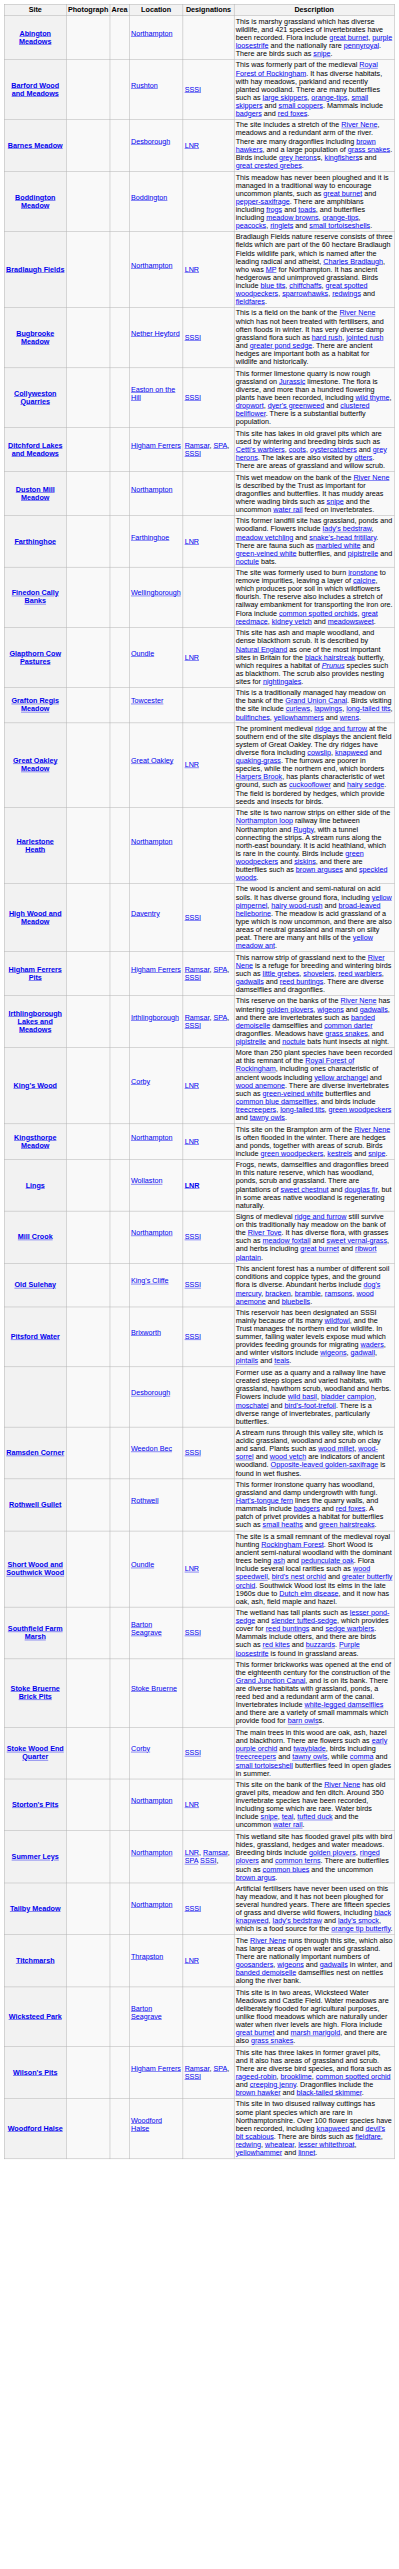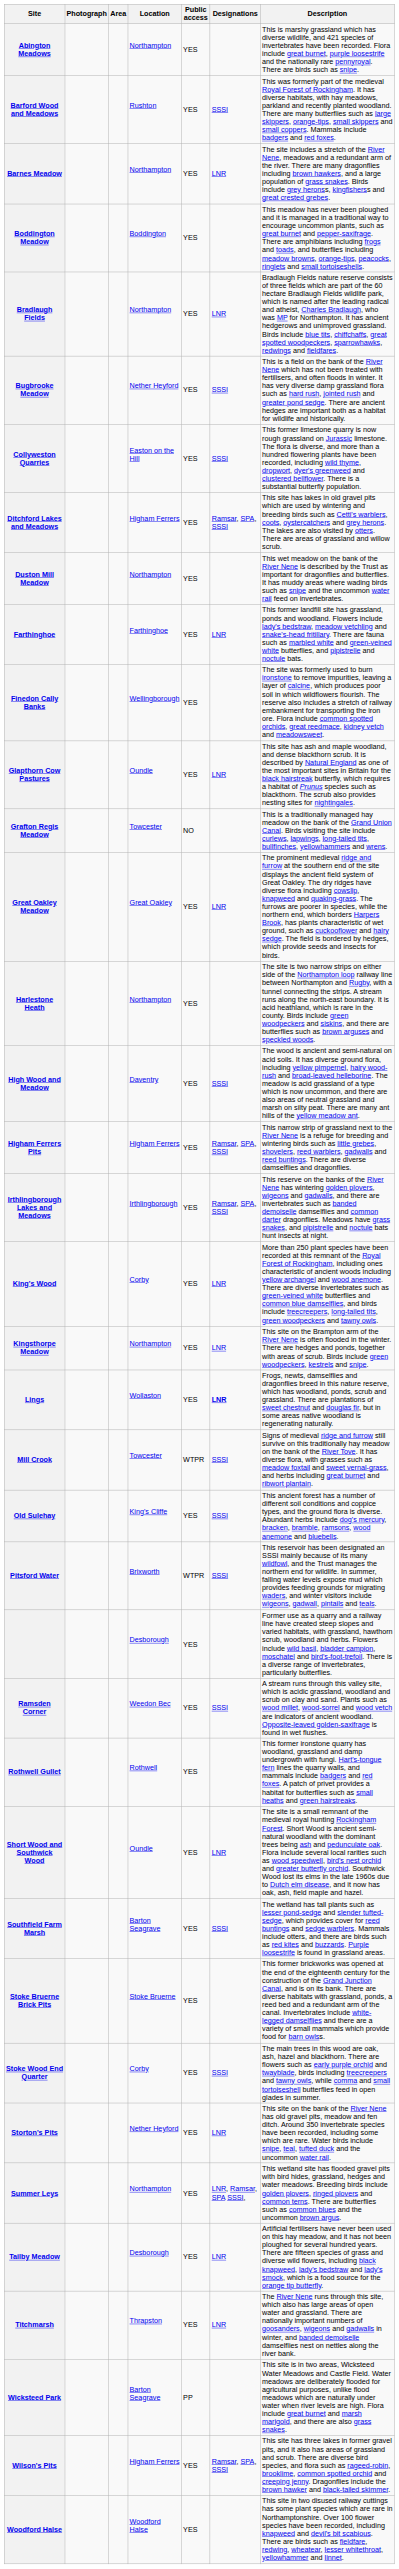+ column: (196, 14)
(151, 141) Desborough -> (150, 170) Northampton
(152, 1233) Northampton -> (146, 1456) Towcester
(152, 1801) Northampton -> (154, 2129) Nether Heyford
(152, 1905) Northampton -> (149, 2253) Desborough
(193, 1909) SSSI -> (219, 2257) LNR
